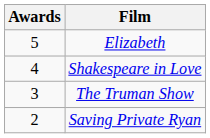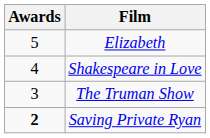(35, 119) normal -> (35, 119) bold
